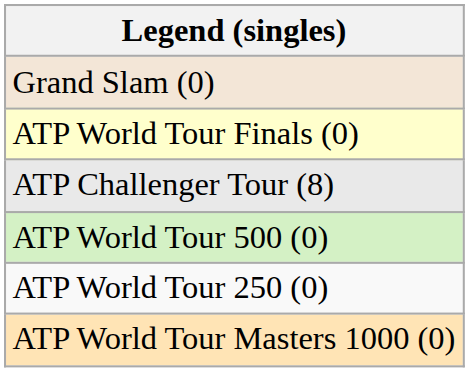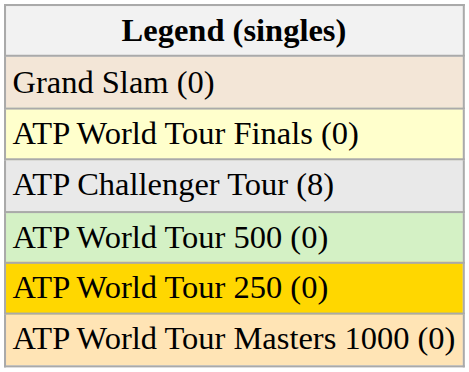(170, 287) no background -> (170, 287) gold background
